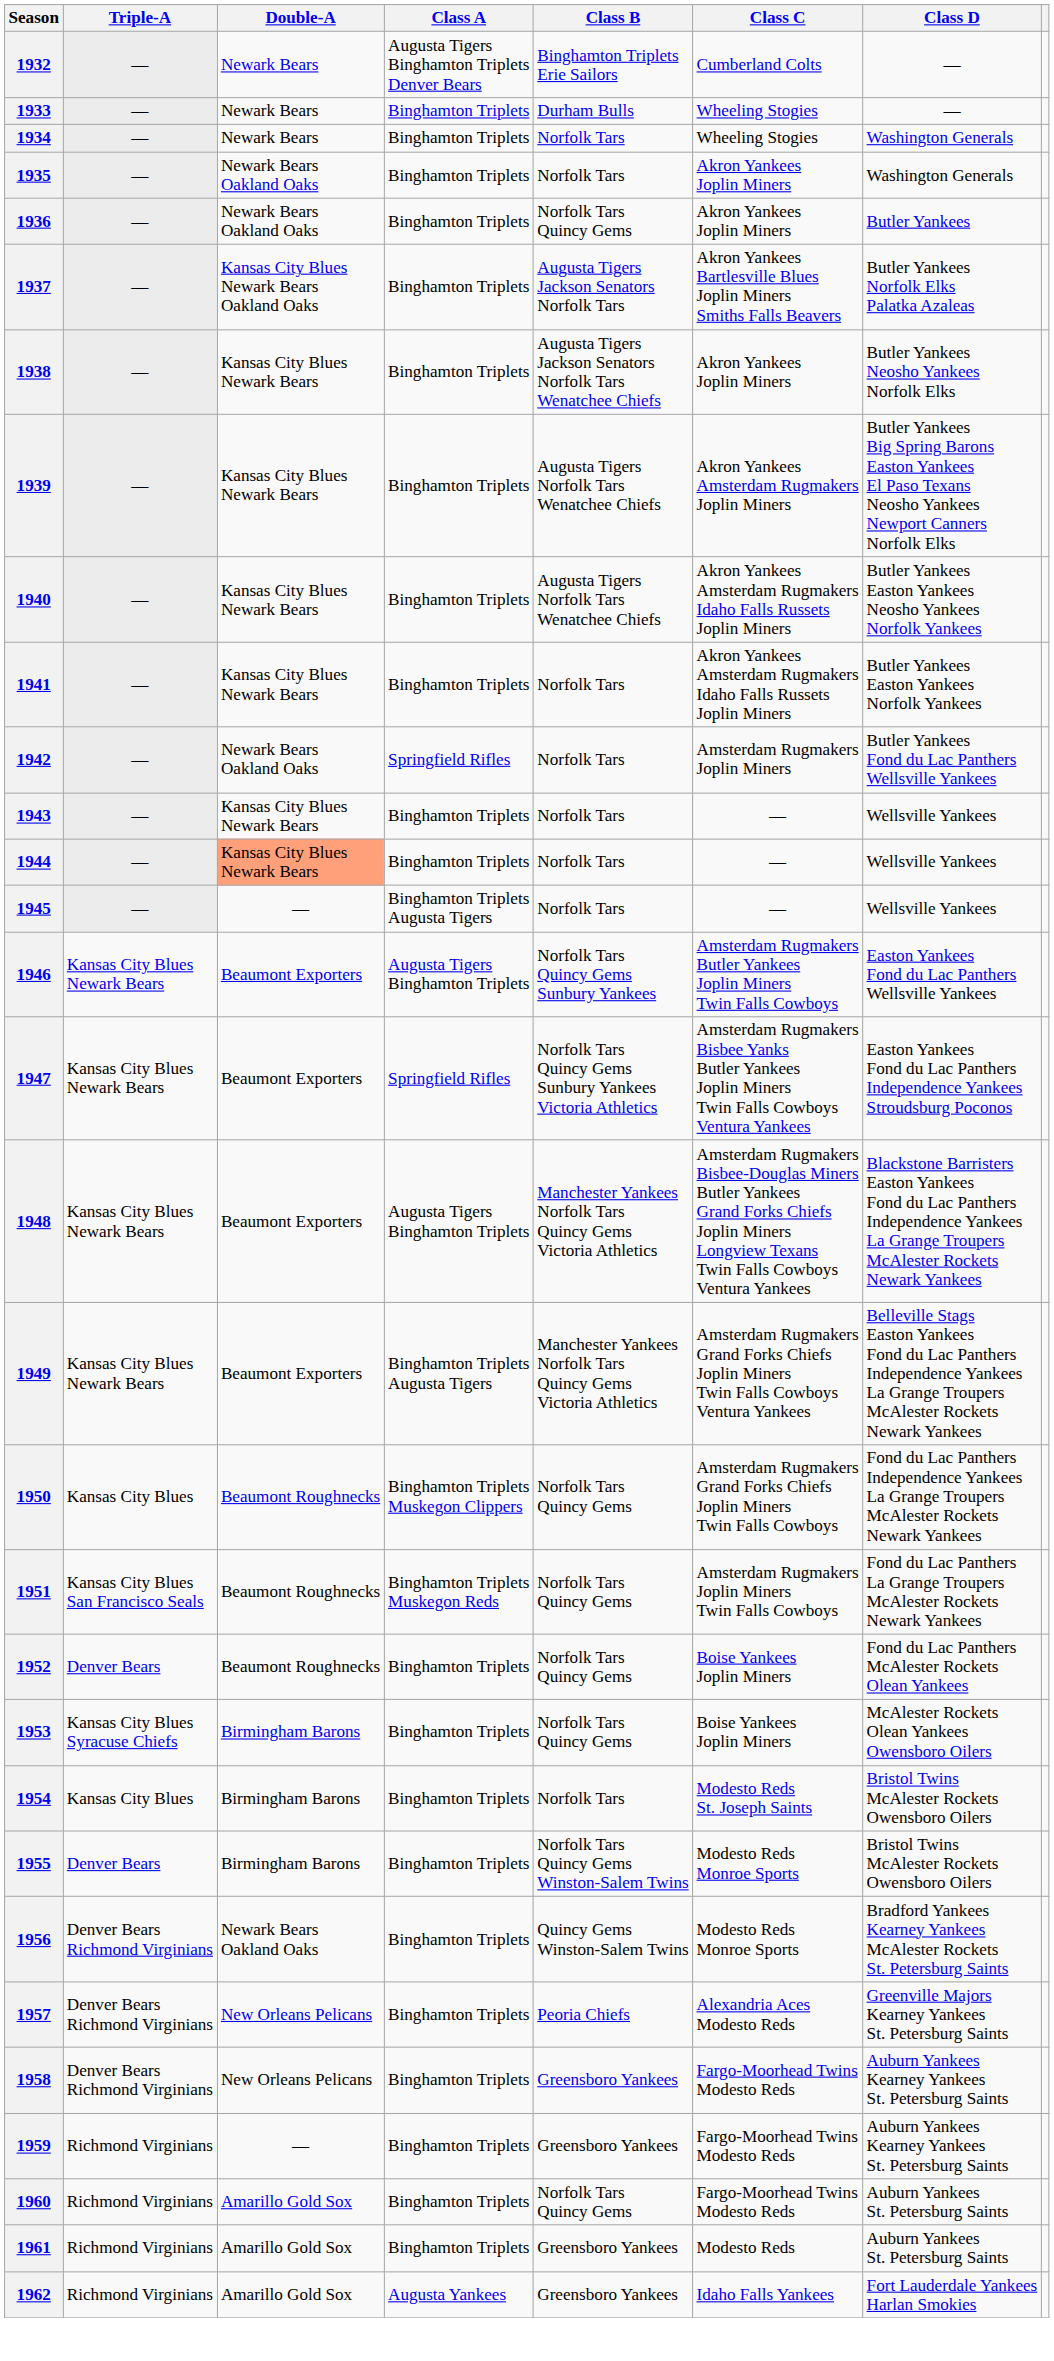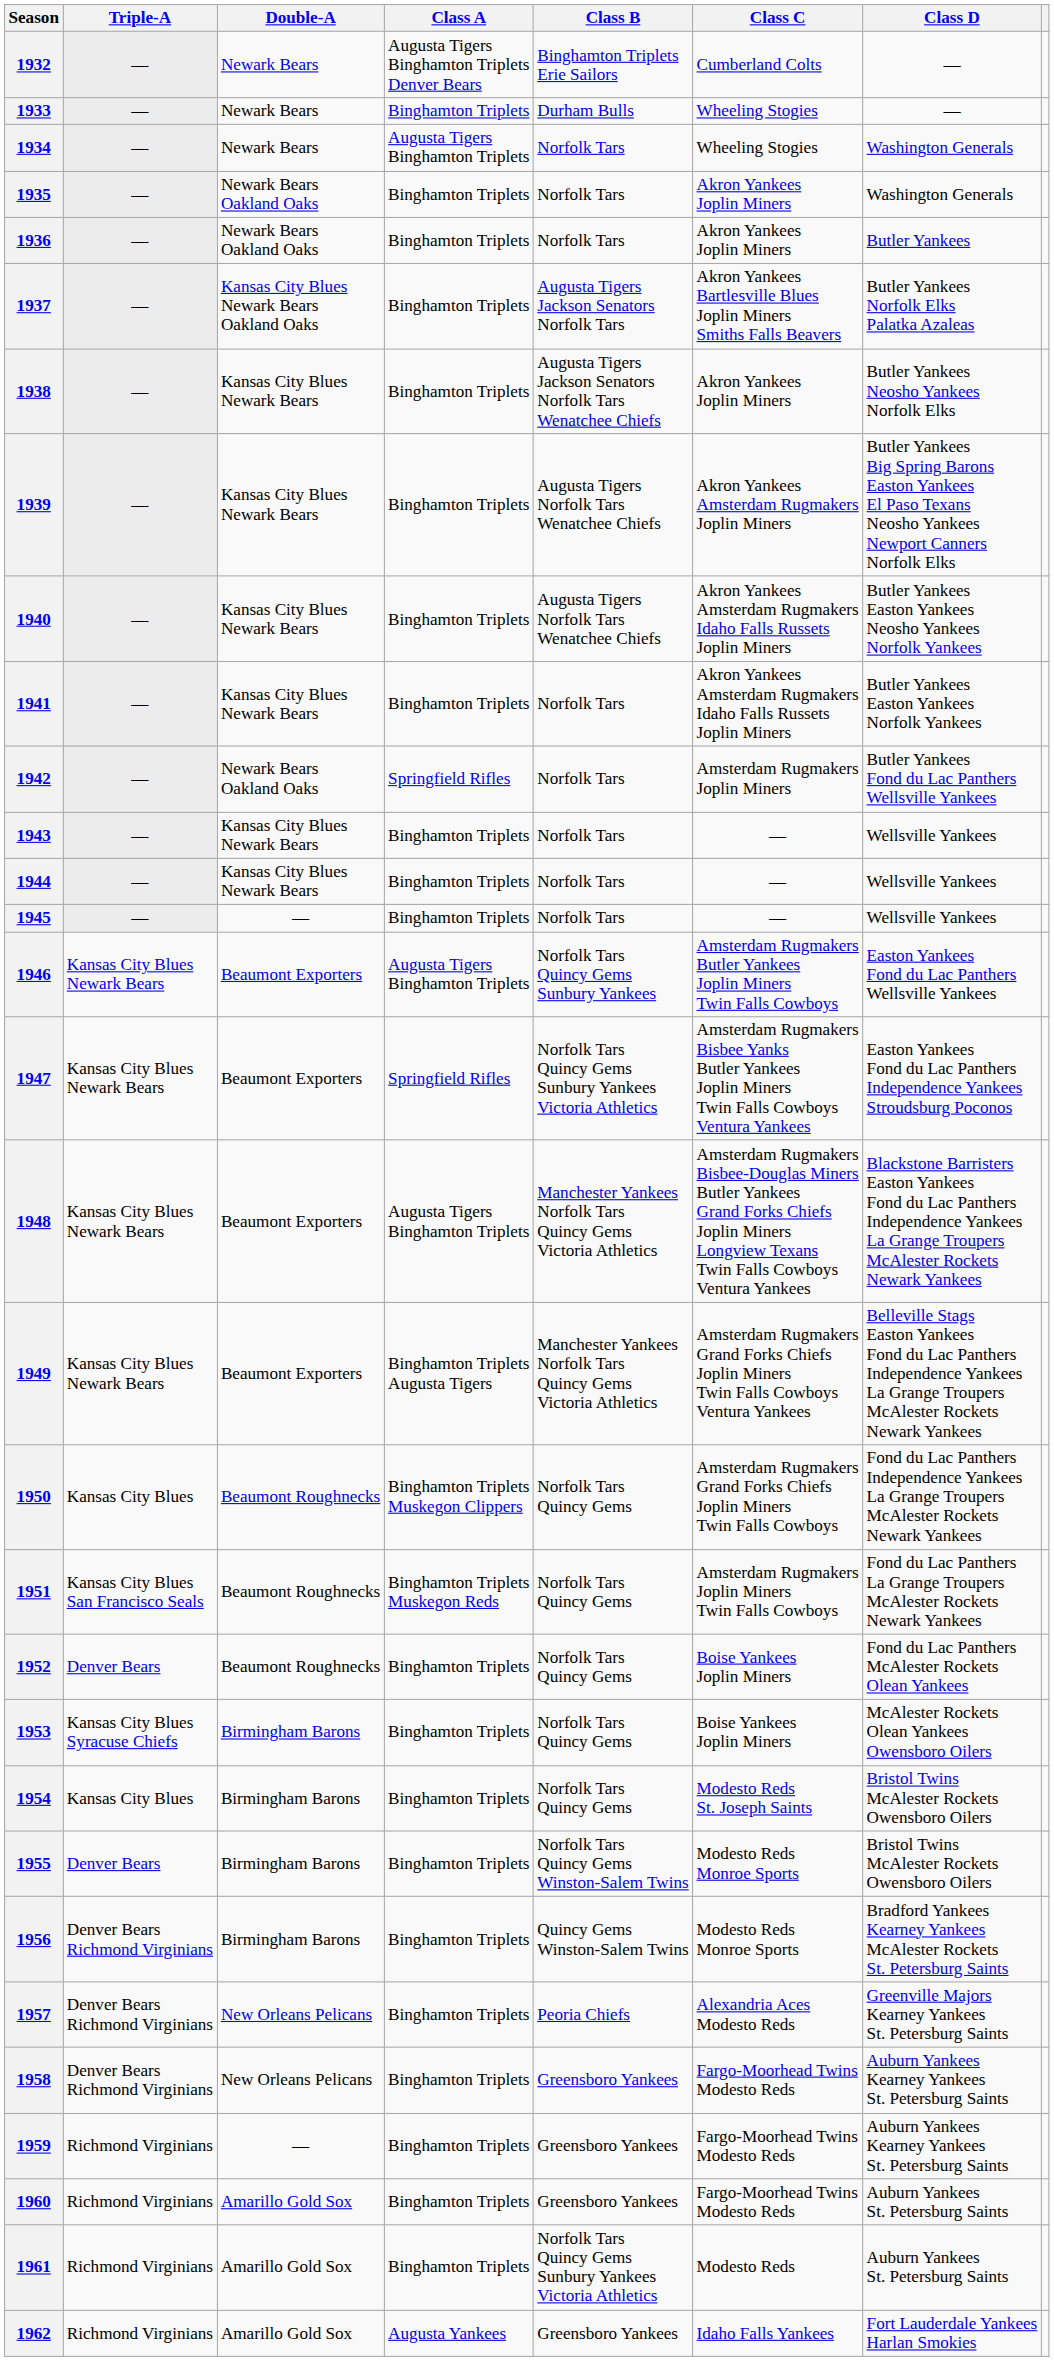(459, 138) Binghamton Triplets -> (459, 147) Augusta Tigers Binghamton Triplets
(585, 221) Norfolk Tars Quincy Gems -> (581, 240) Norfolk Tars
(284, 862) lightsalmon background -> (284, 881) no background
(459, 908) Binghamton Triplets Augusta Tigers -> (459, 918) Binghamton Triplets
(581, 1798) Norfolk Tars -> (585, 1798) Norfolk Tars Quincy Gems
(270, 1939) Newark Bears Oakland Oaks -> (291, 1939) Birmingham Barons
(585, 2201) Norfolk Tars Quincy Gems -> (608, 2201) Greensboro Yankees
(608, 2248) Greensboro Yankees -> (597, 2267) Norfolk Tars Quincy Gems Sunbury Yankees Victoria Athletics
